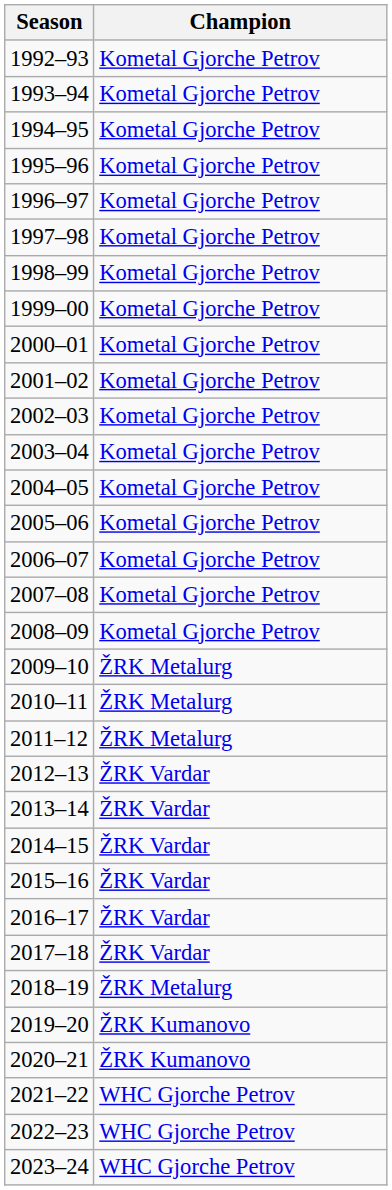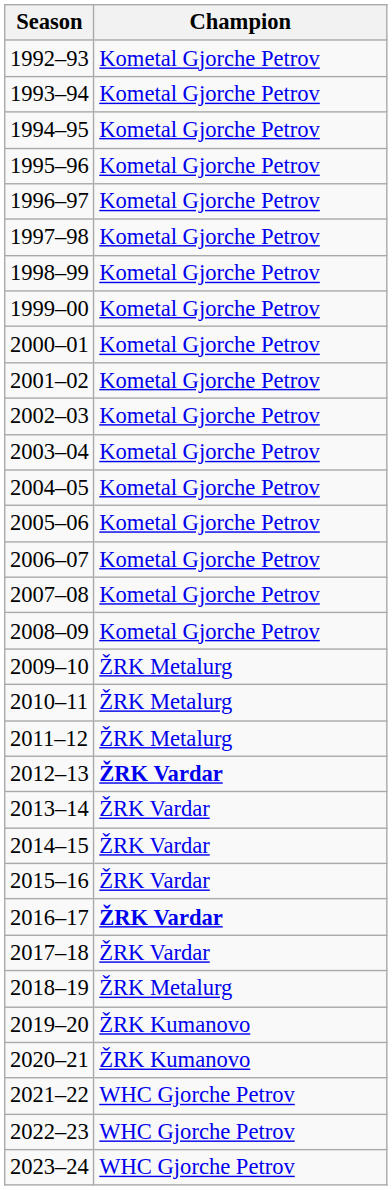(155, 773) normal -> (161, 773) bold
(155, 916) normal -> (161, 916) bold
